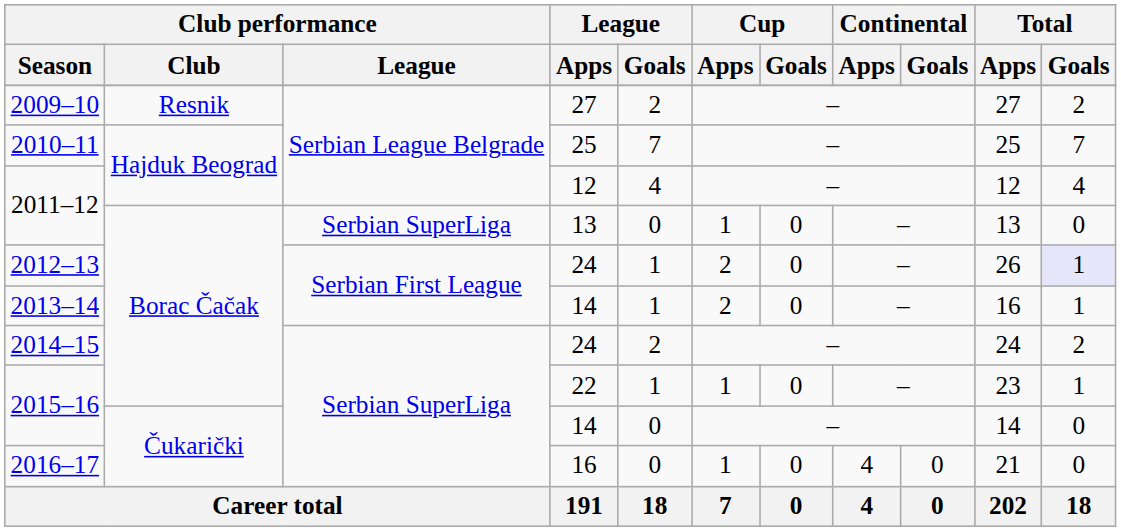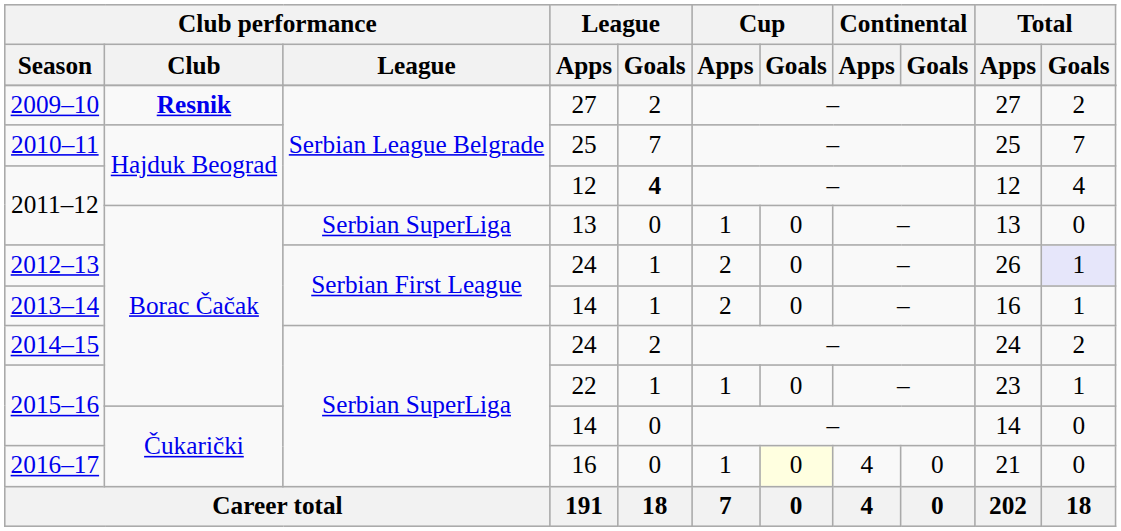(194, 104) normal -> (194, 104) bold
(655, 184) normal -> (655, 184) bold
(796, 465) no background -> (796, 465) lightyellow background
